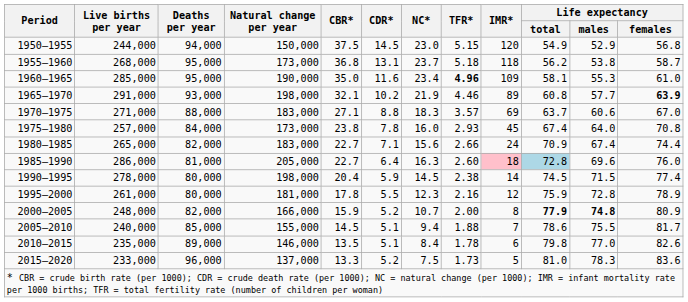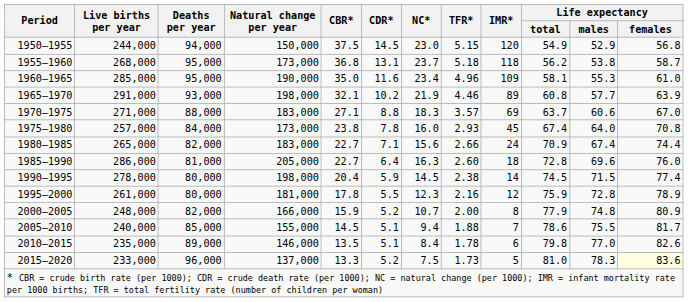(467, 79) bold -> (467, 79) normal
(668, 95) bold -> (668, 95) normal
(513, 161) pink background -> (513, 161) no background
(555, 161) lightblue background -> (555, 161) no background
(555, 211) bold -> (555, 211) normal
(603, 211) bold -> (603, 211) normal
(668, 261) no background -> (668, 261) lightyellow background
